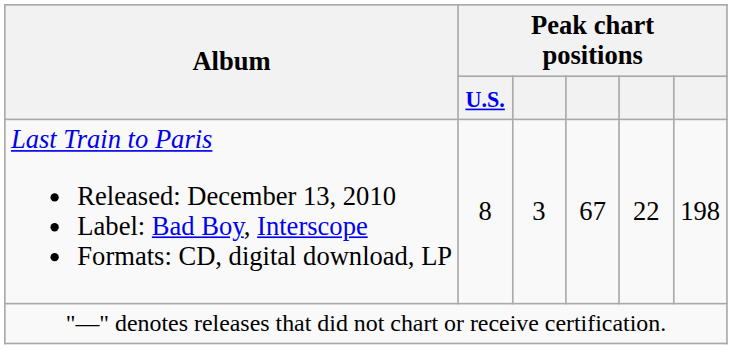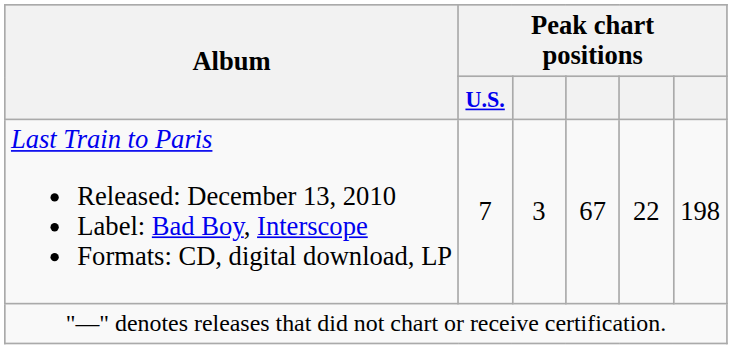(485, 211) 8 -> (485, 211) 7
